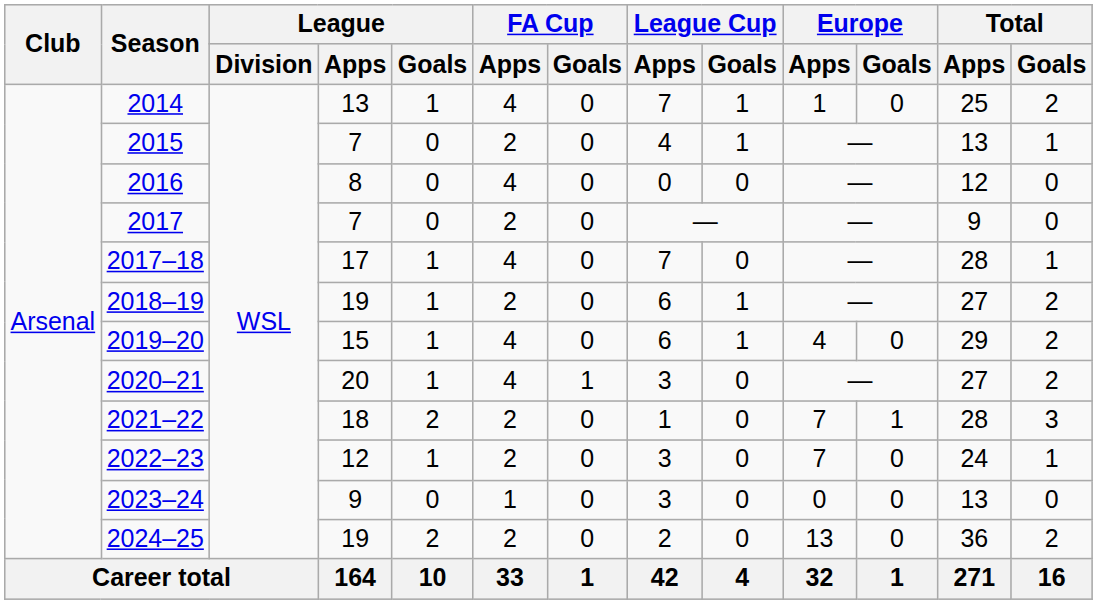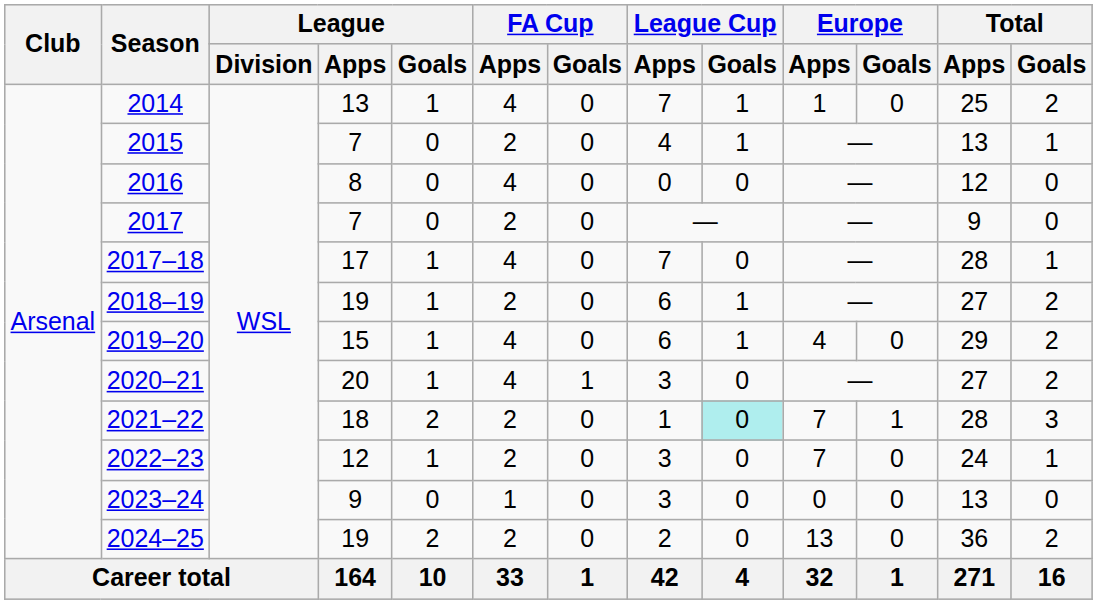(742, 420) no background -> (742, 420) paleturquoise background
